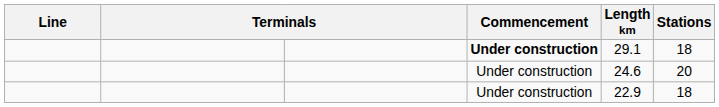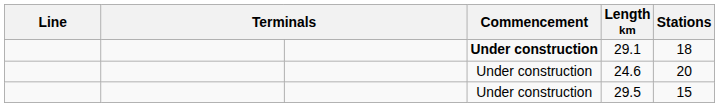(627, 92) 22.9 -> (627, 92) 29.5
(684, 92) 18 -> (684, 92) 15
